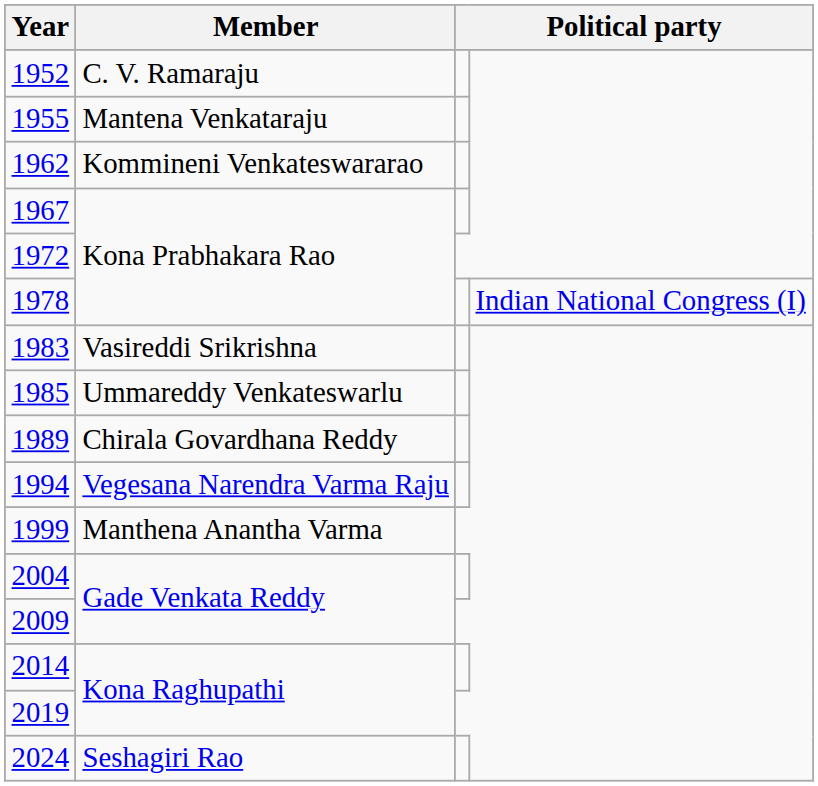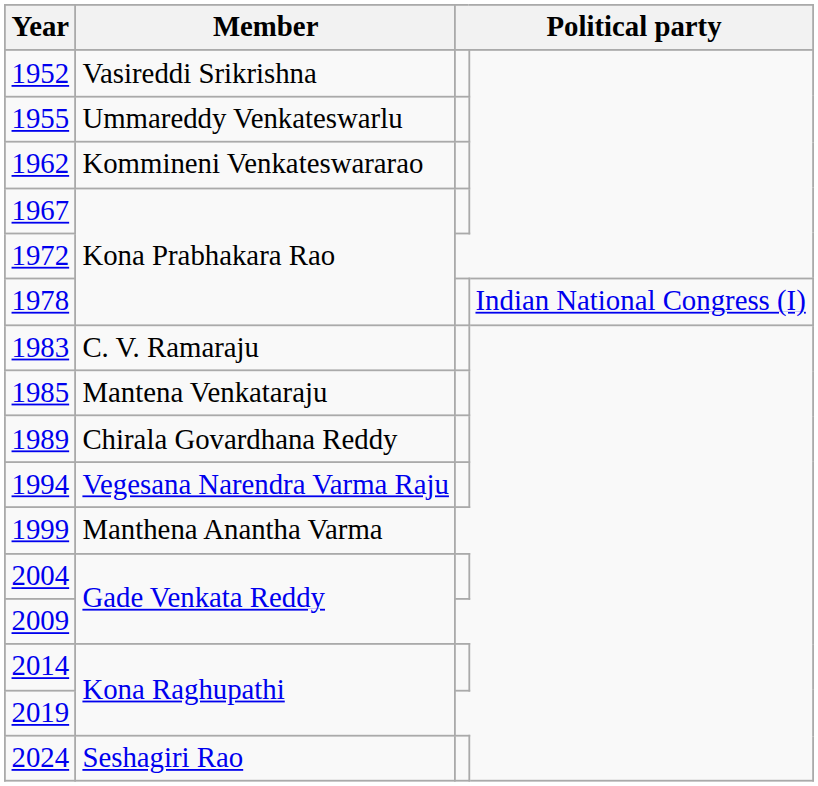(171, 73) C. V. Ramaraju -> (200, 73) Vasireddi Srikrishna
(205, 118) Mantena Venkataraju -> (242, 118) Ummareddy Venkateswarlu
(200, 347) Vasireddi Srikrishna -> (171, 347) C. V. Ramaraju
(242, 392) Ummareddy Venkateswarlu -> (205, 392) Mantena Venkataraju
